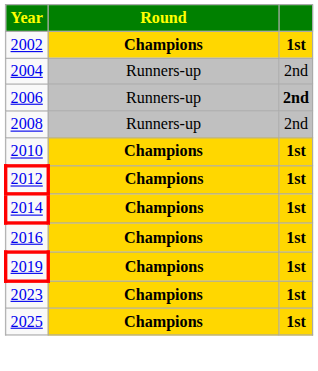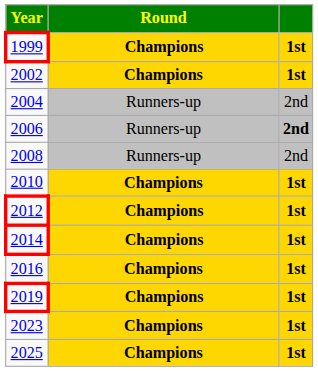+ row: (27, 47)
